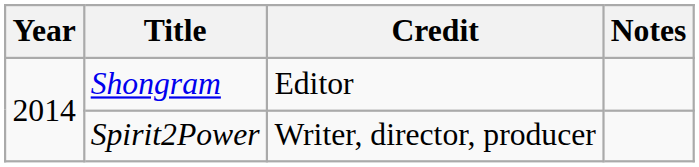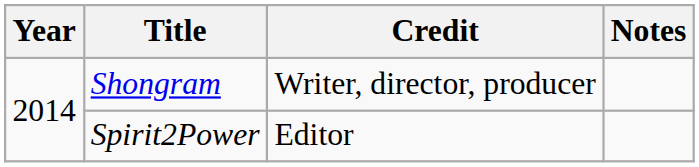(314, 83) Editor -> (435, 83) Writer, director, producer
(435, 135) Writer, director, producer -> (314, 135) Editor
